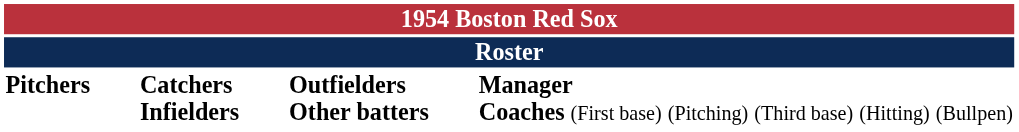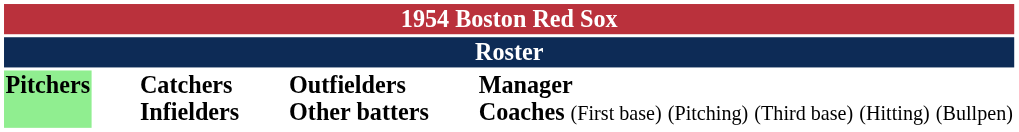(48, 85) no background -> (48, 85) lightgreen background
